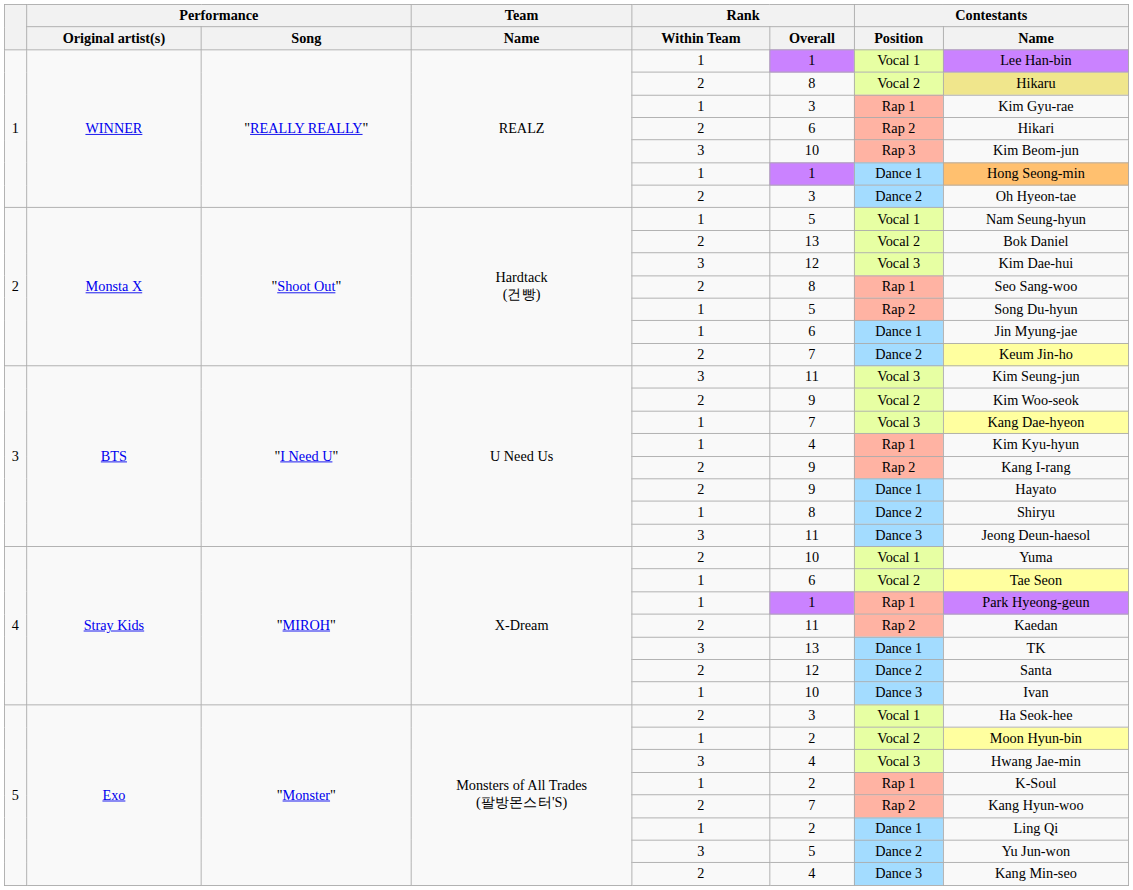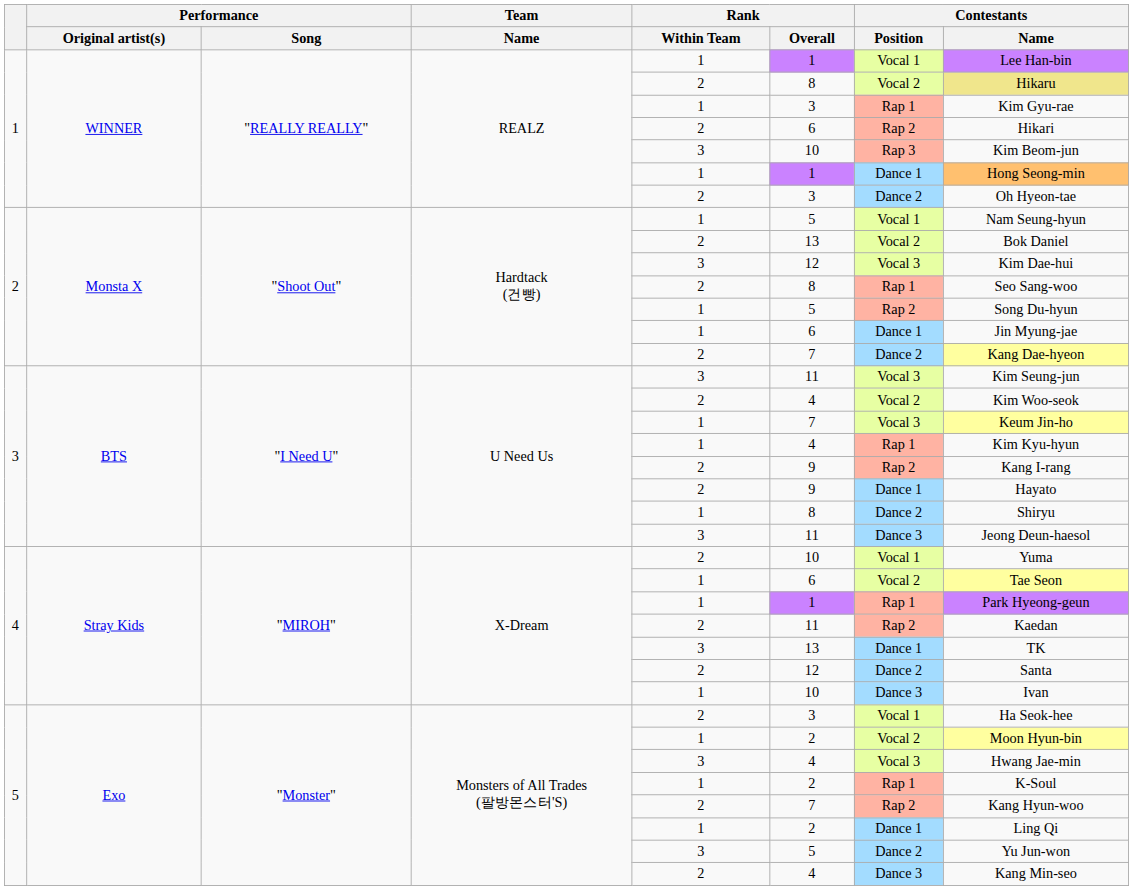(1036, 354) Keum Jin-ho -> (1036, 354) Kang Dae-hyeon
(812, 399) 9 -> (812, 399) 4
(1036, 422) Kang Dae-hyeon -> (1036, 422) Keum Jin-ho
